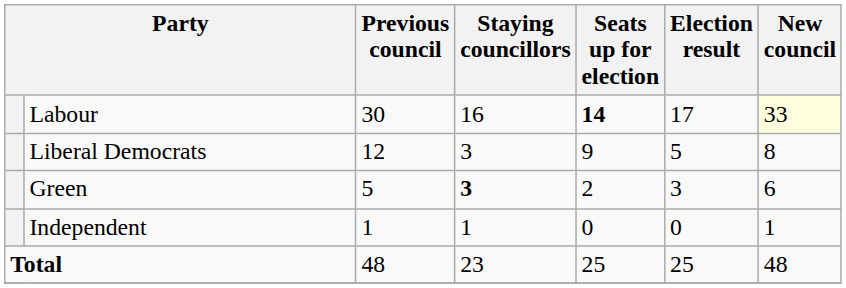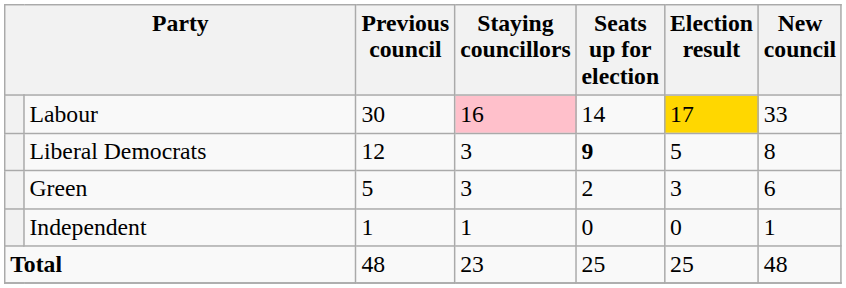(472, 114) no background -> (472, 114) pink background
(593, 114) bold -> (593, 114) normal
(682, 114) no background -> (682, 114) gold background
(776, 114) lightyellow background -> (776, 114) no background
(587, 151) normal -> (587, 151) bold
(466, 189) bold -> (466, 189) normal
